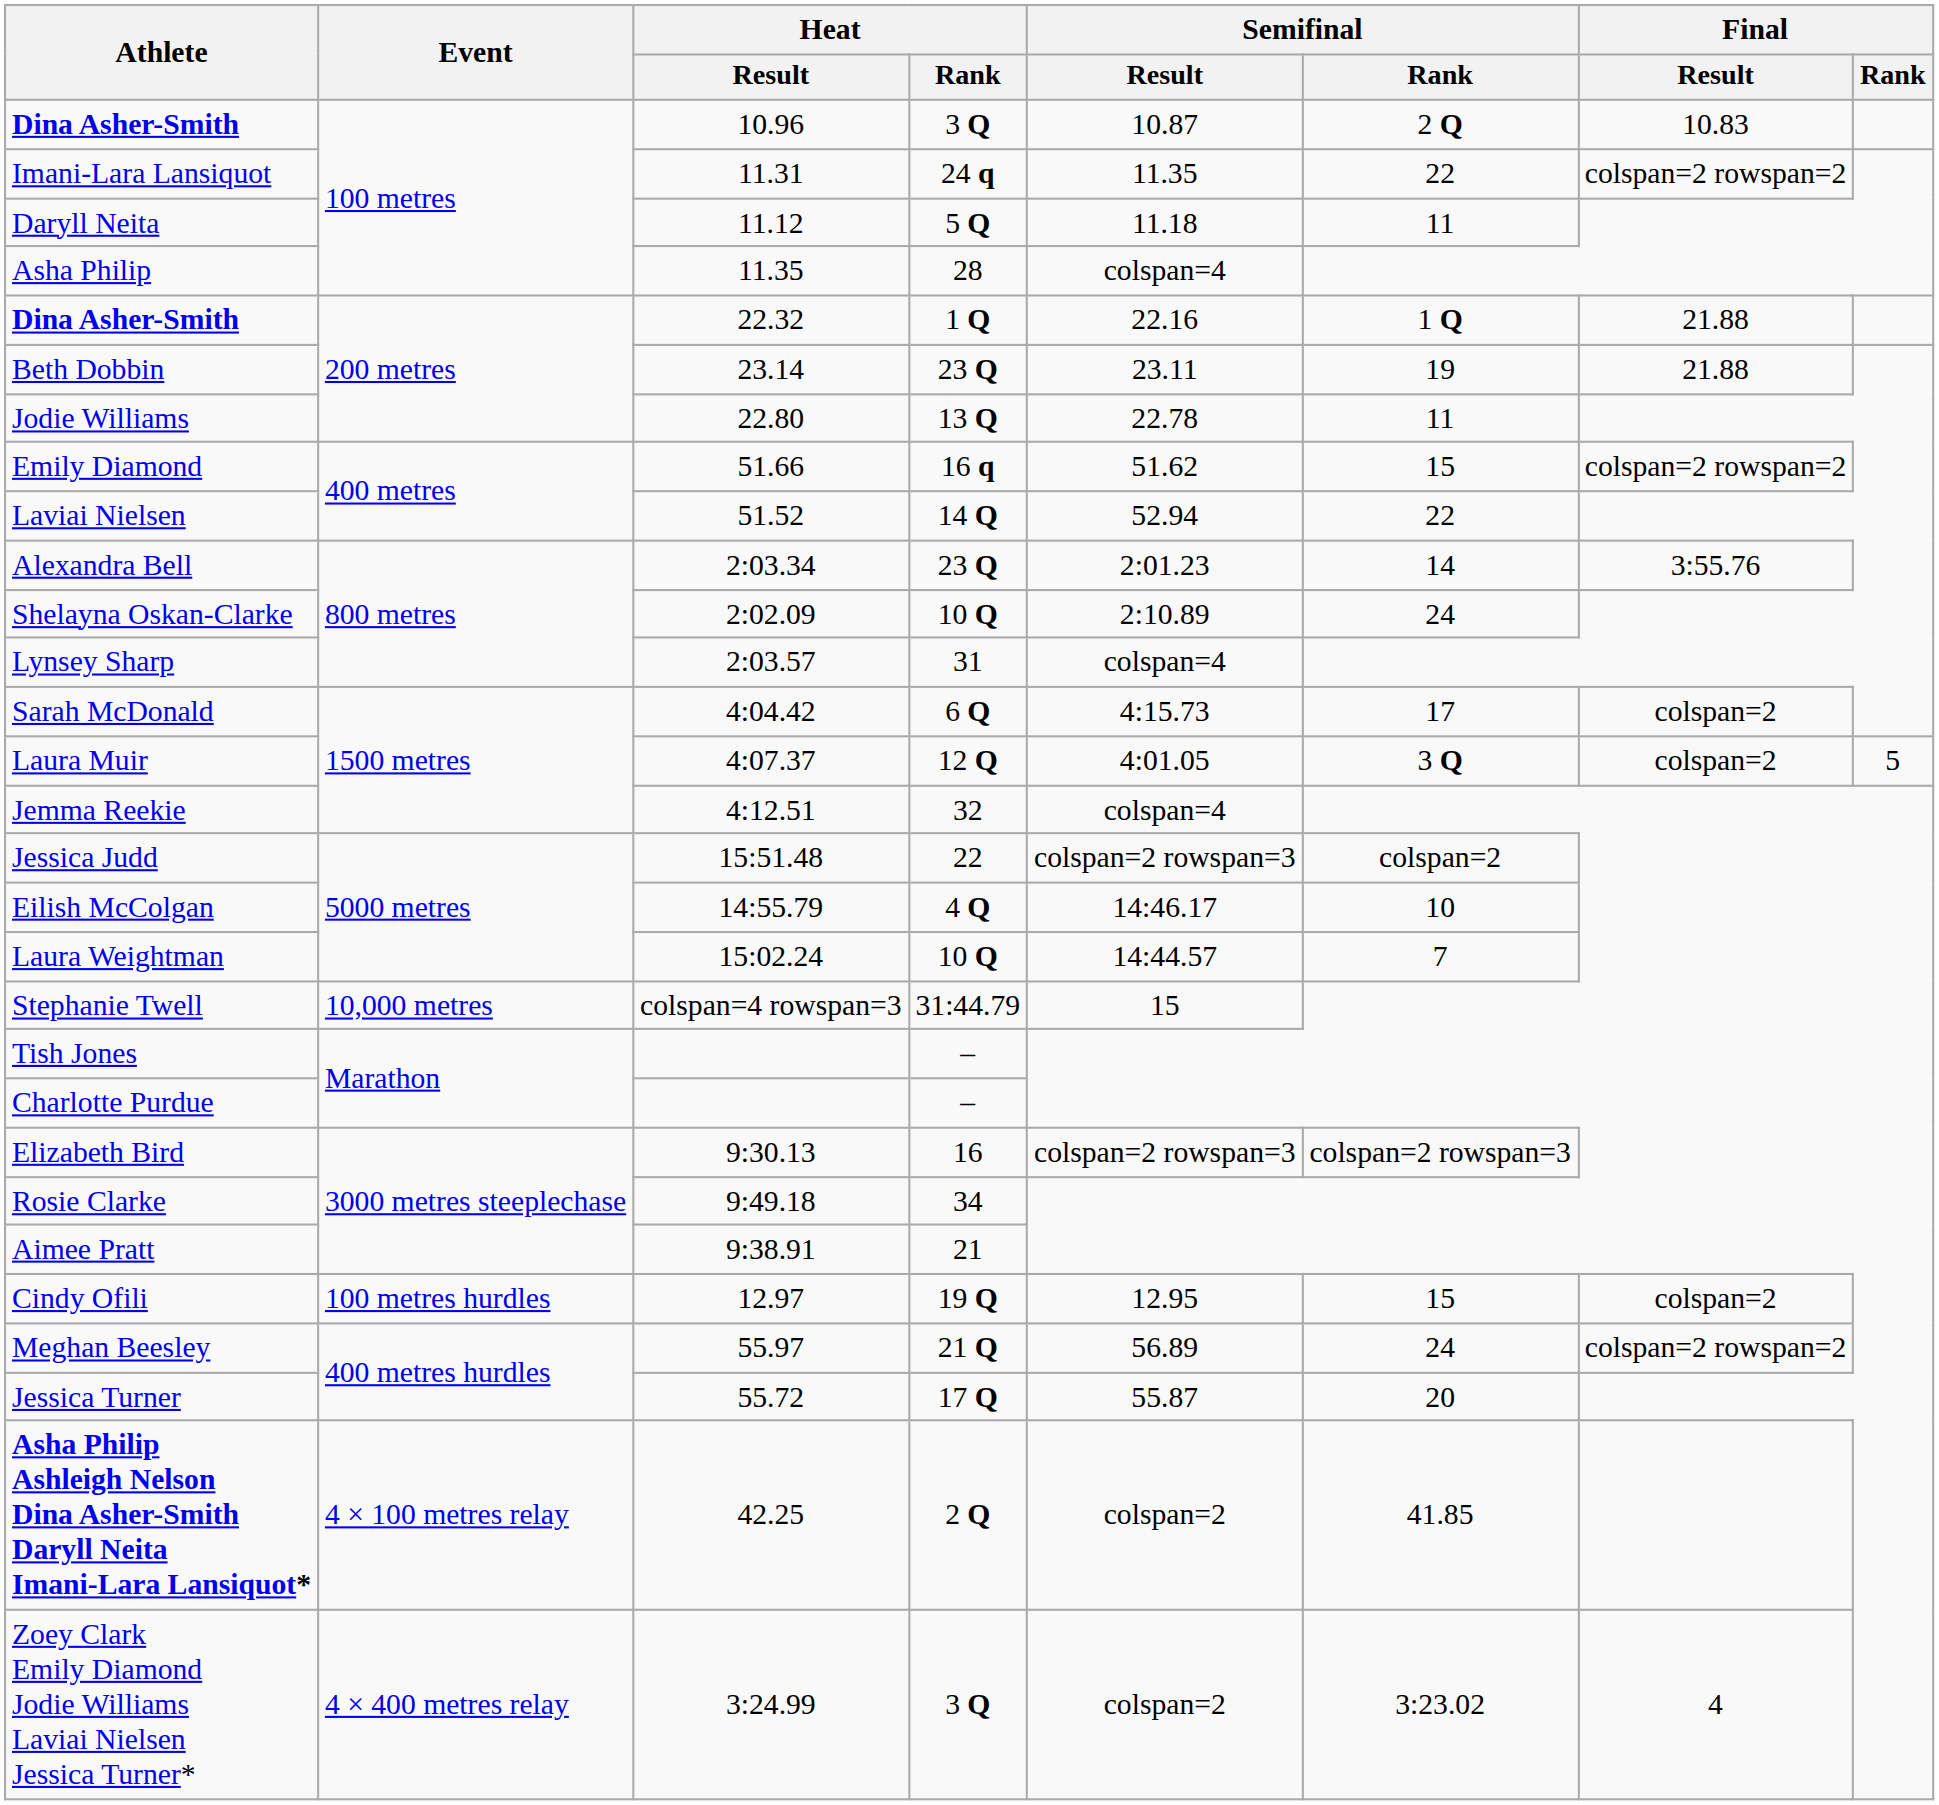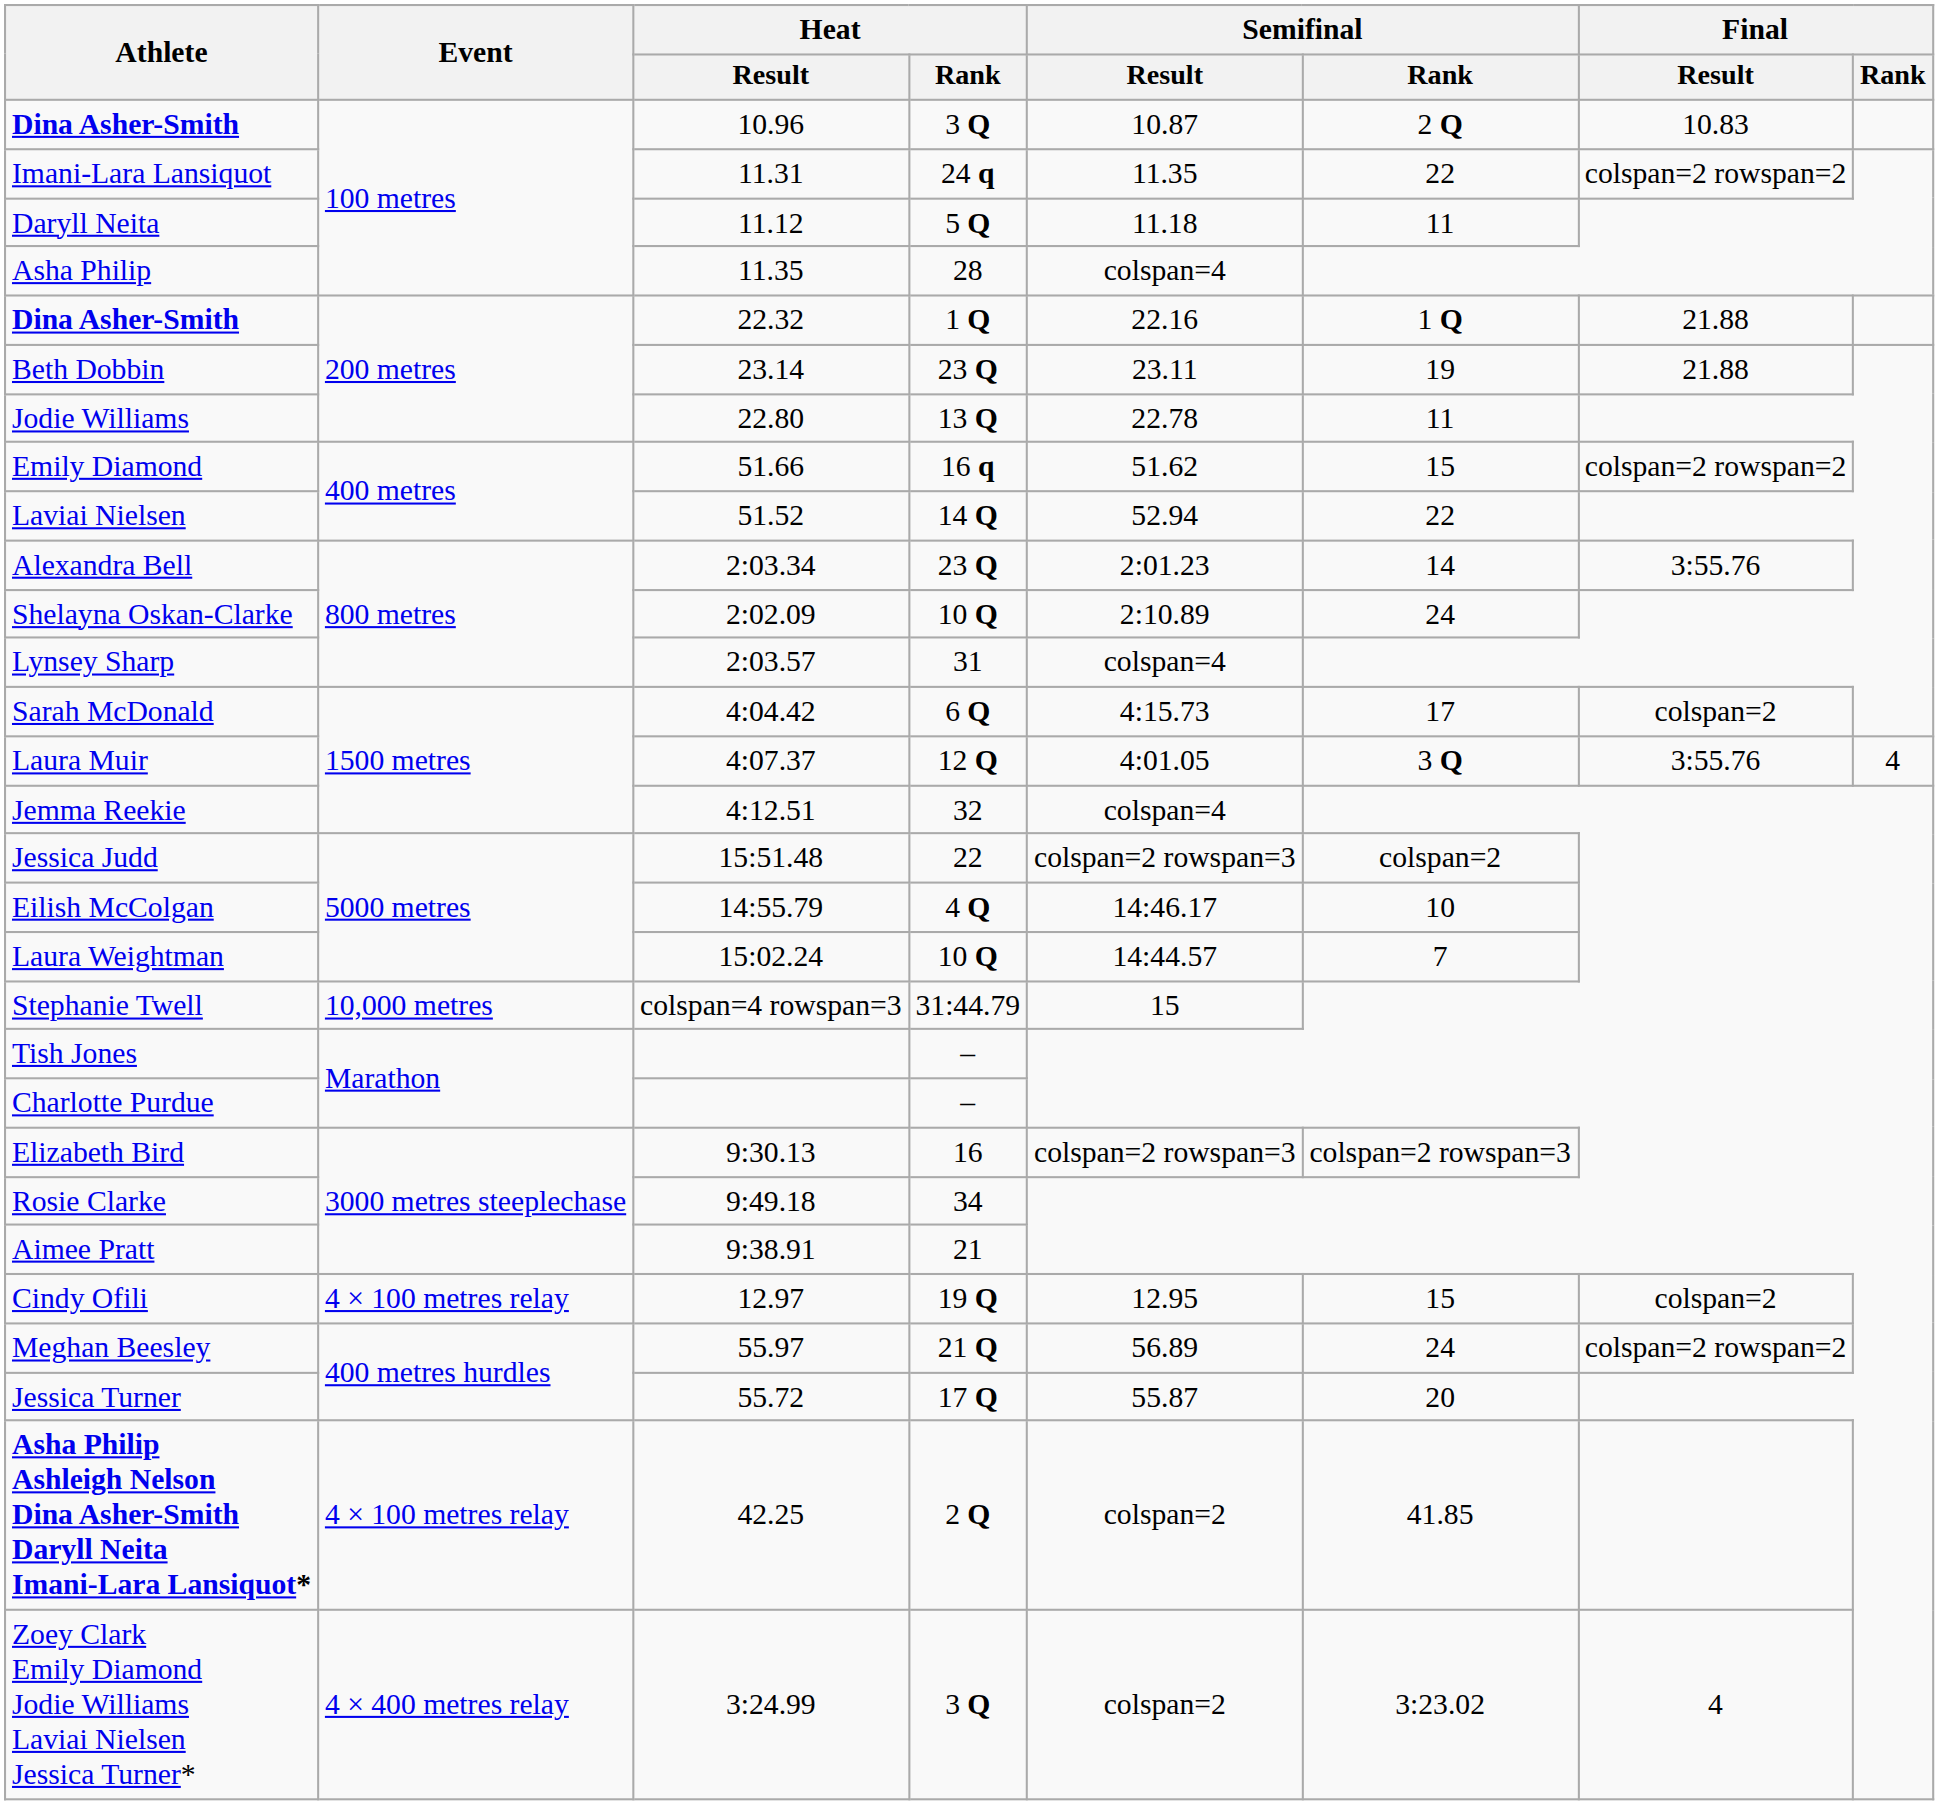(1716, 760) colspan=2 -> (1716, 760) 3:55.76
(1893, 760) 5 -> (1893, 760) 4
(438, 1298) 100 metres hurdles -> (447, 1298) 4 × 100 metres relay
